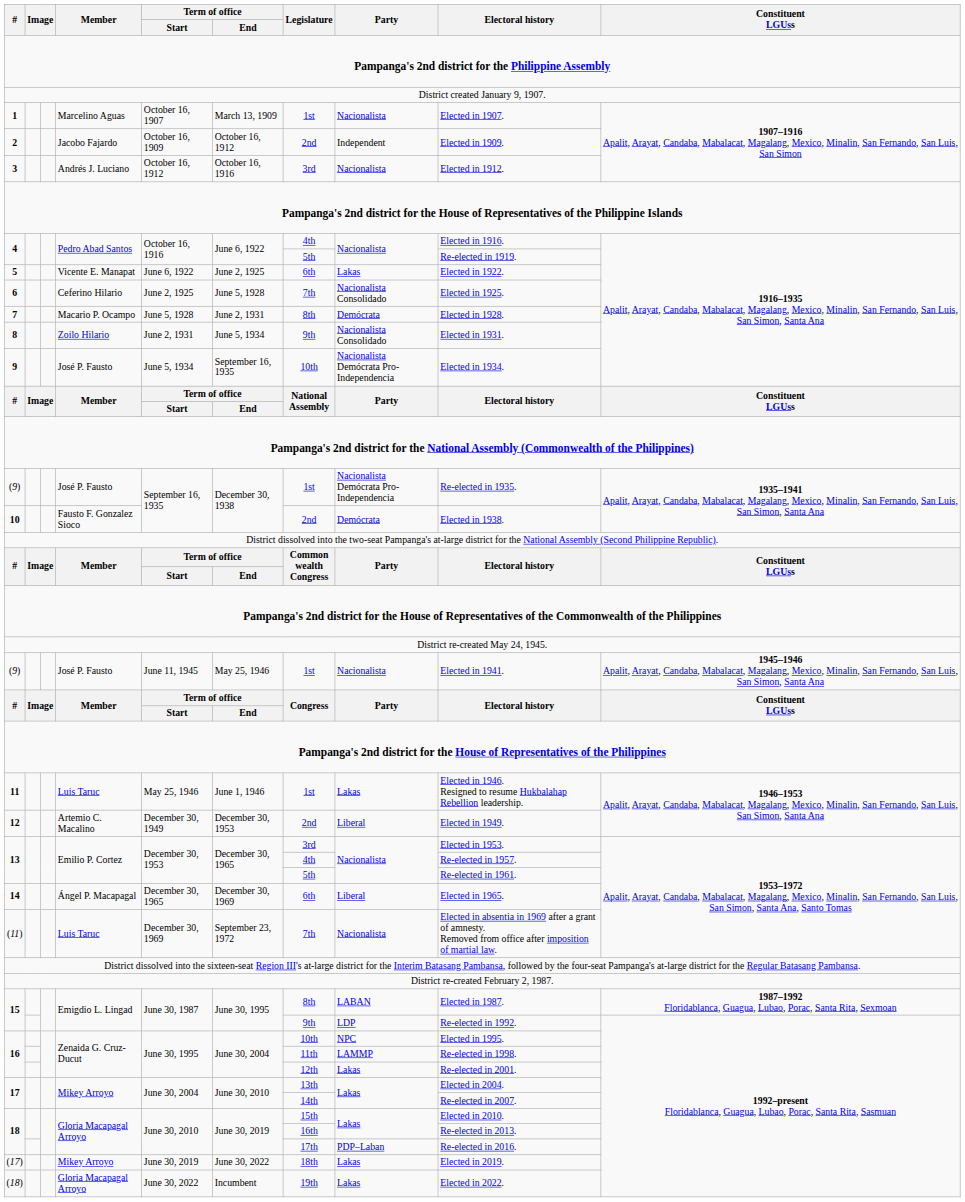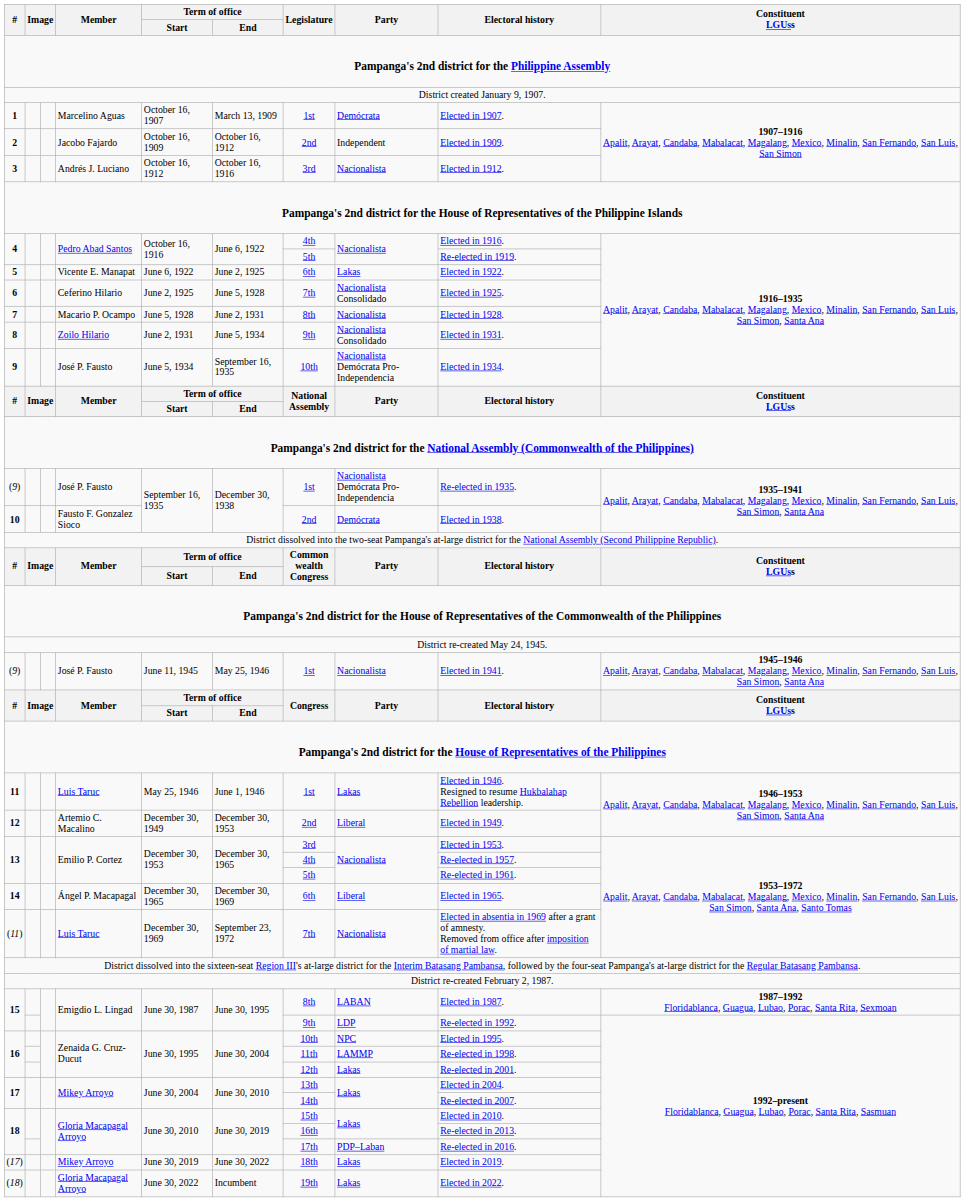(361, 115) Nacionalista -> (359, 115) Demócrata
(359, 314) Demócrata -> (361, 314) Nacionalista
